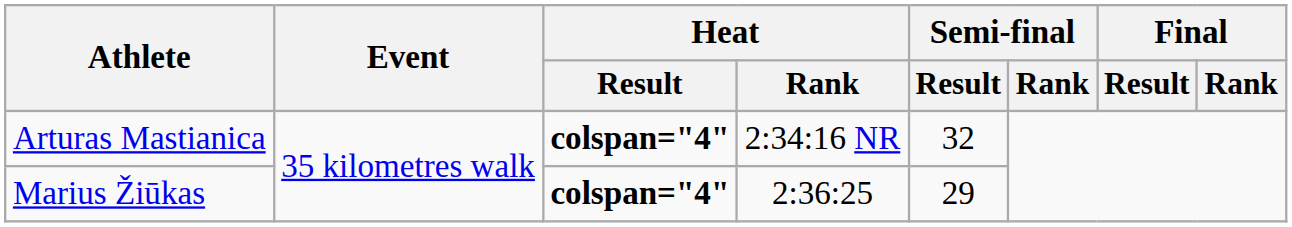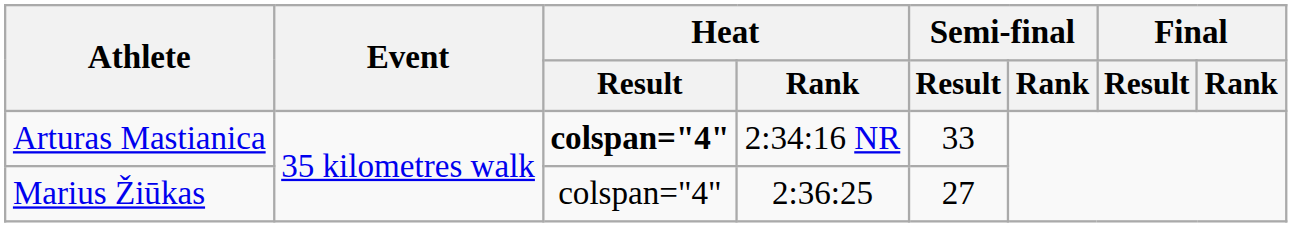(958, 138) 32 -> (958, 138) 33
(640, 193) bold -> (640, 193) normal
(958, 193) 29 -> (958, 193) 27
